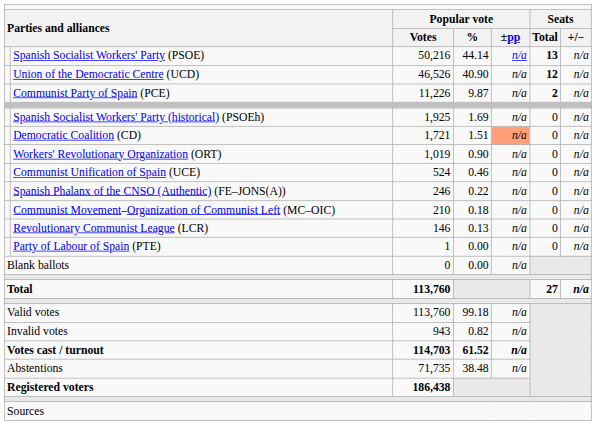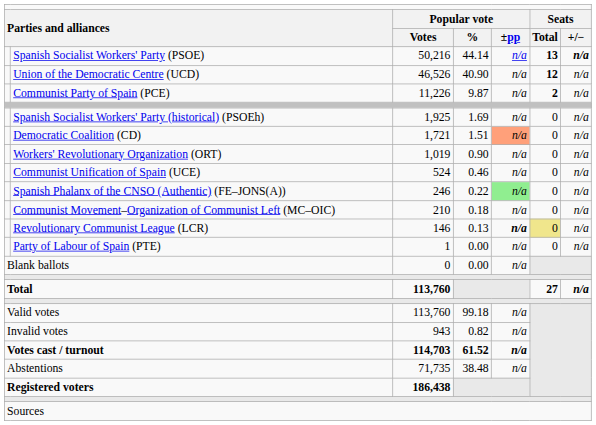(581, 56) normal -> (581, 56) bold
(519, 191) no background -> (519, 191) lightgreen background
(519, 228) normal -> (519, 228) bold
(555, 228) no background -> (555, 228) khaki background
